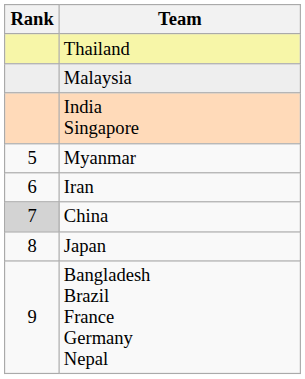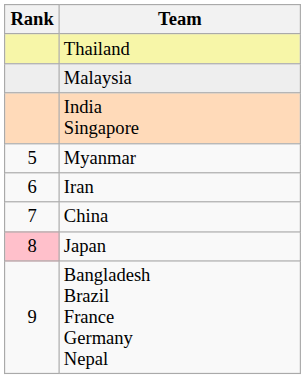(32, 216) lightgrey background -> (32, 216) no background
(32, 246) no background -> (32, 246) pink background
